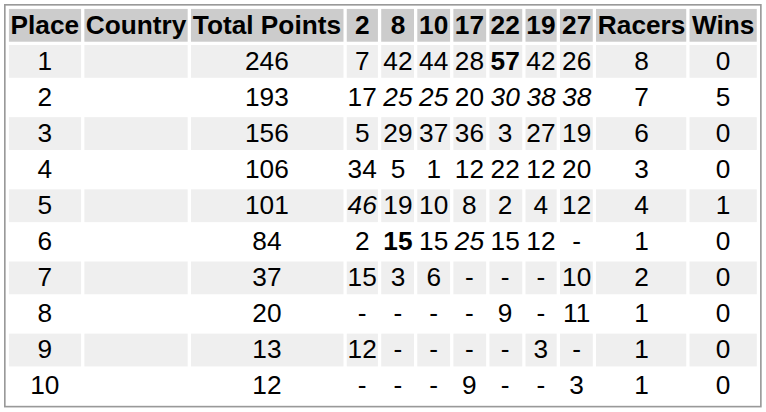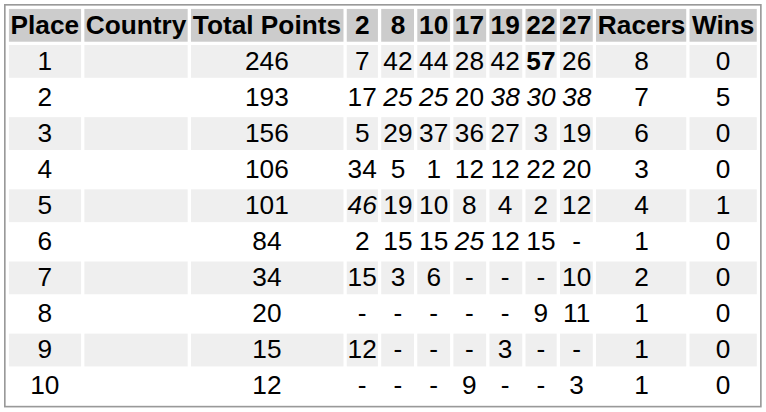columns swapped: (541, 24) <-> (505, 24)
(398, 241) bold -> (398, 241) normal
(267, 277) 37 -> (267, 277) 34
(267, 349) 13 -> (267, 349) 15
